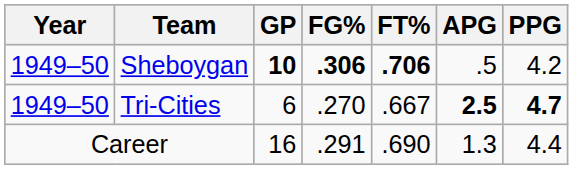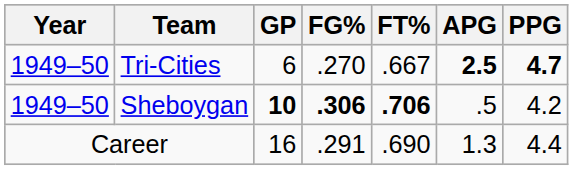rows swapped: (171, 105) <-> (184, 65)
